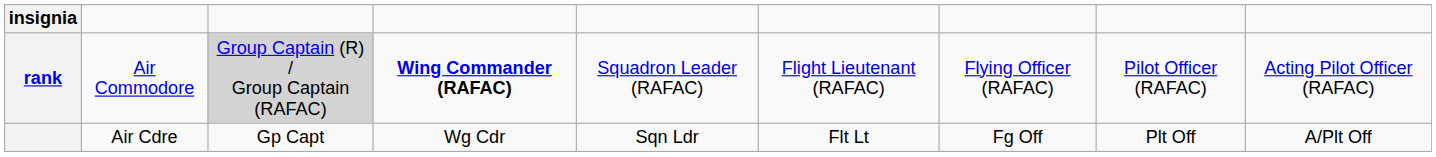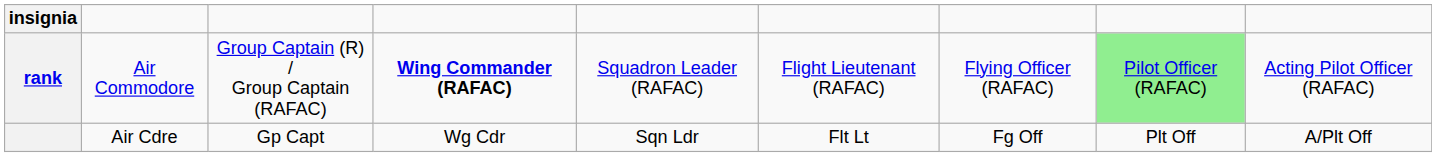(290, 78) lightgrey background -> (290, 78) no background
(1171, 78) no background -> (1171, 78) lightgreen background
